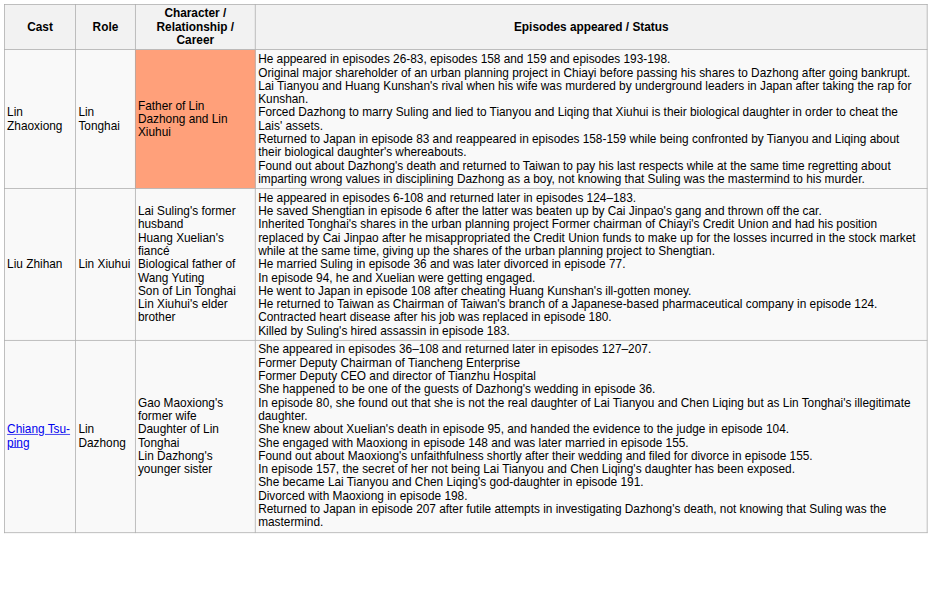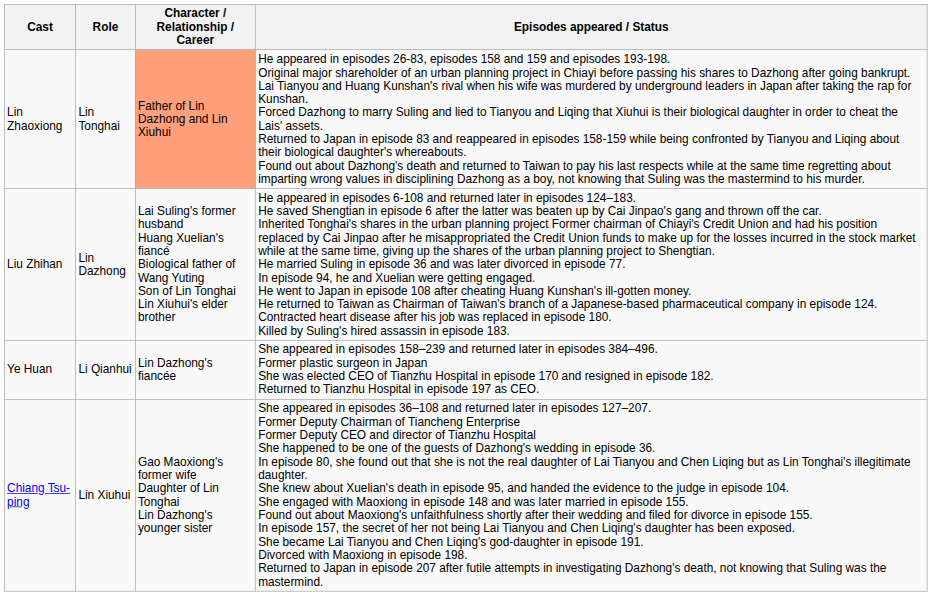(104, 264) Lin Xiuhui -> (102, 264) Lin Dazhong
+ row: (30, 369)
(102, 436) Lin Dazhong -> (104, 495) Lin Xiuhui
